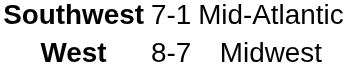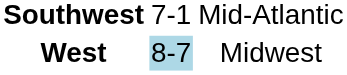(171, 52) no background -> (171, 52) lightblue background
